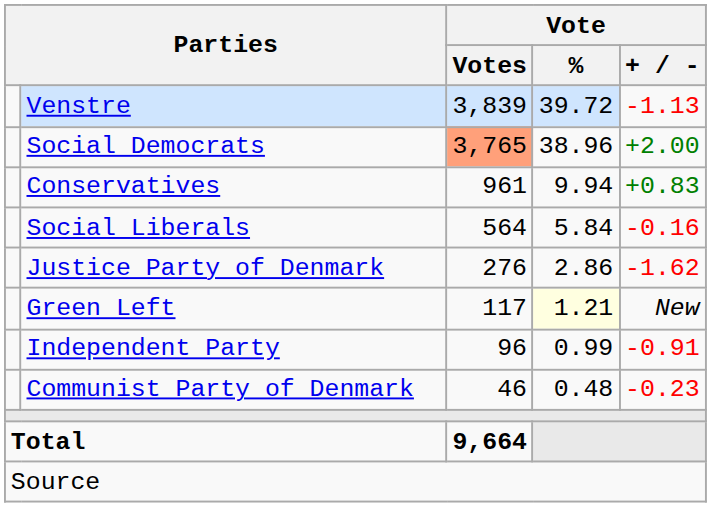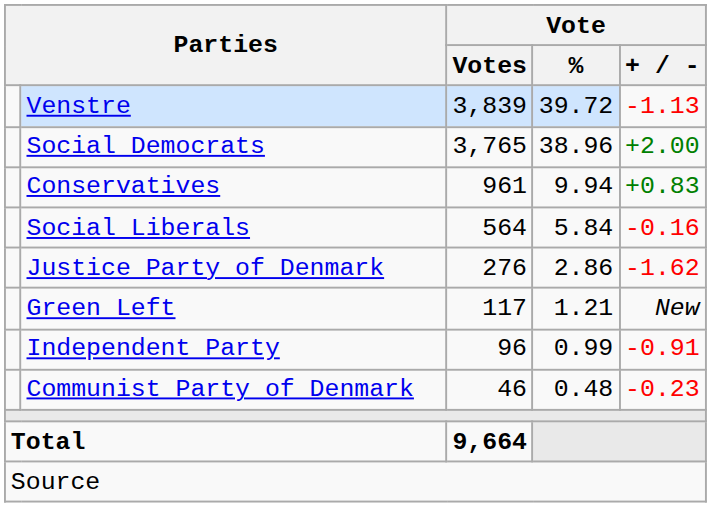(490, 147) lightsalmon background -> (490, 147) no background
(583, 308) lightyellow background -> (583, 308) no background
